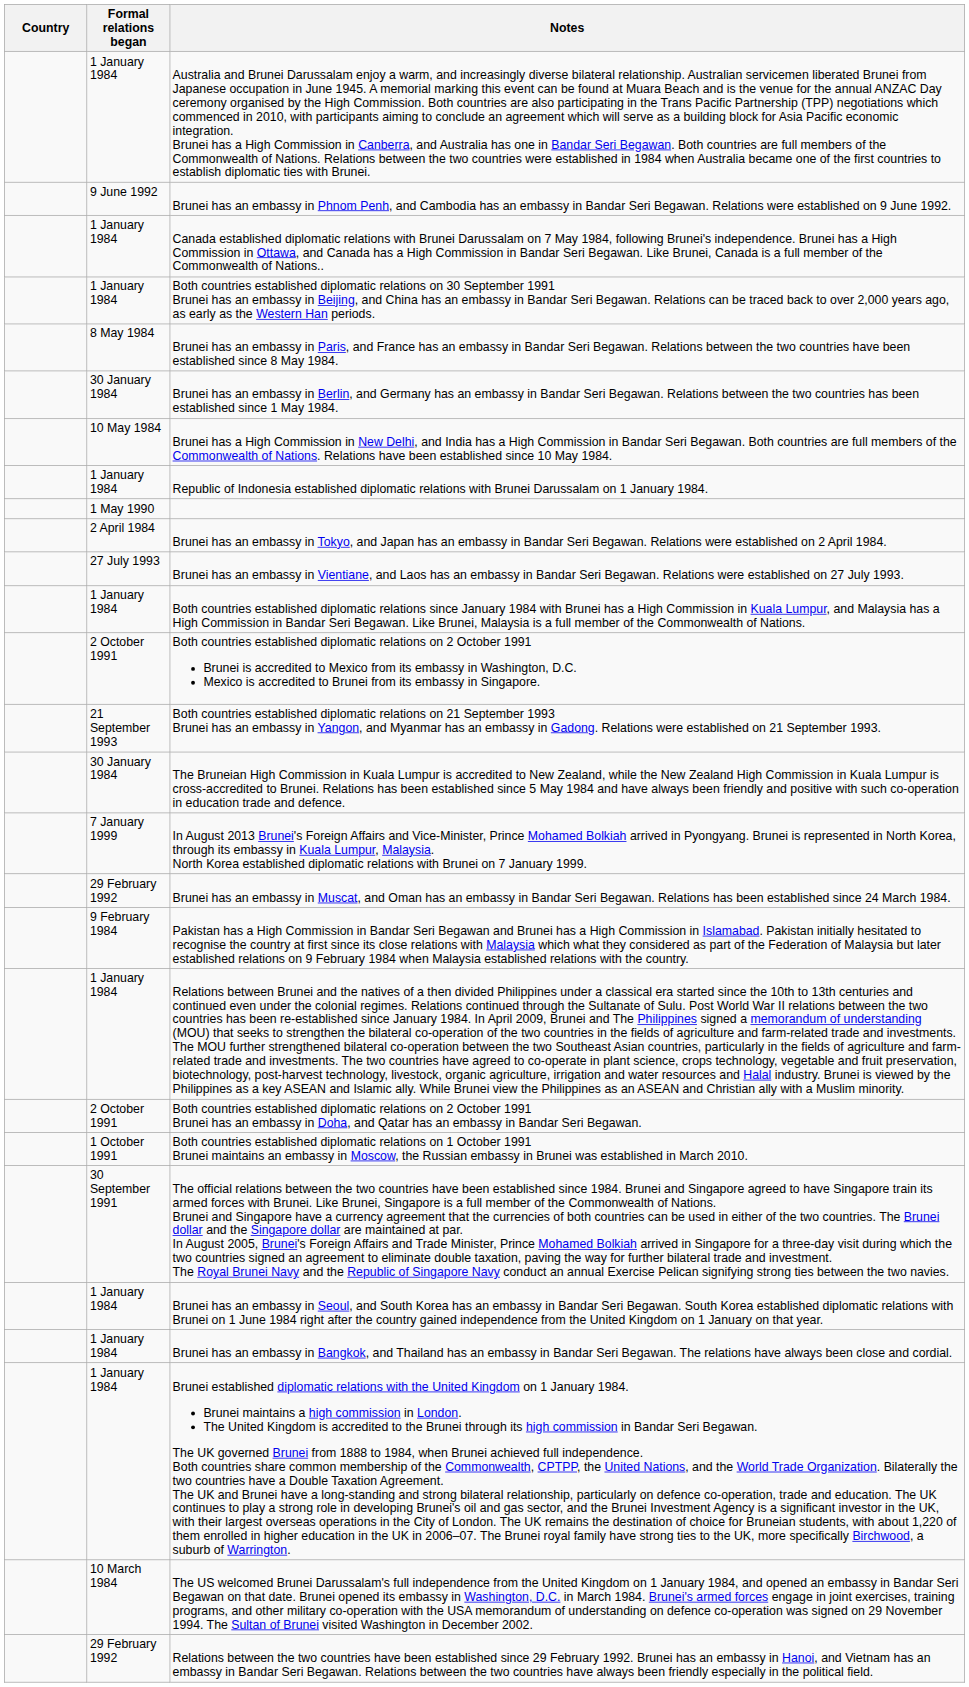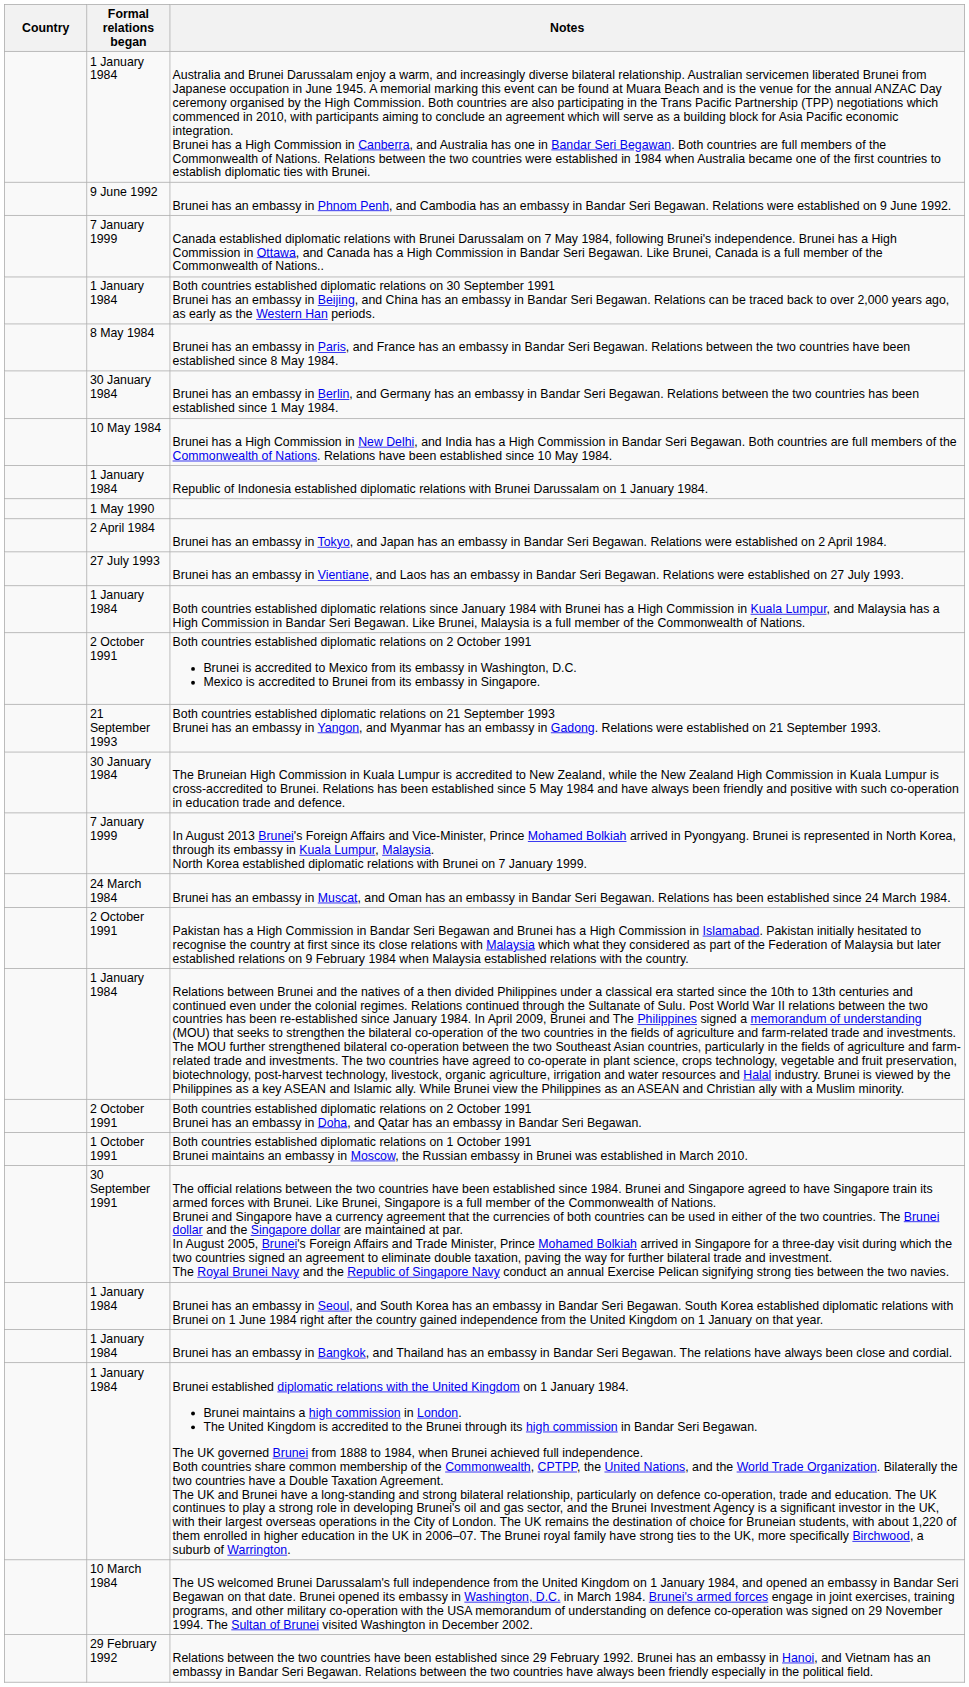(117, 232) 1 January 1984 -> (117, 232) 7 January 1999
(123, 890) 29 February 1992 -> (116, 890) 24 March 1984
(120, 924) 9 February 1984 -> (117, 924) 2 October 1991
